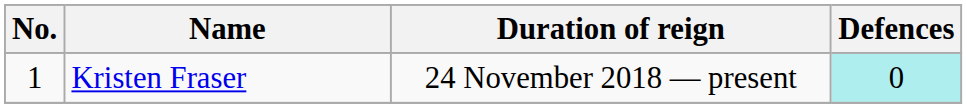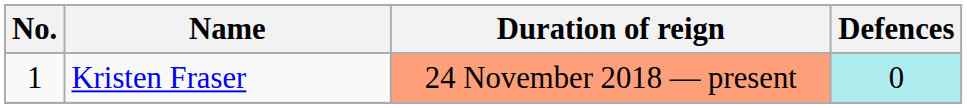(611, 77) no background -> (611, 77) lightsalmon background
